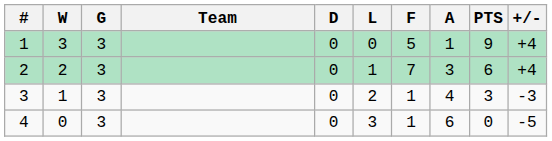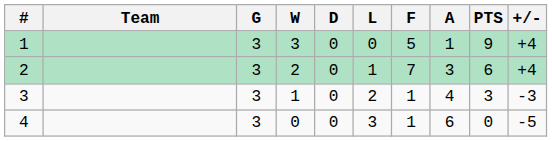columns swapped: (217, 18) <-> (63, 18)
